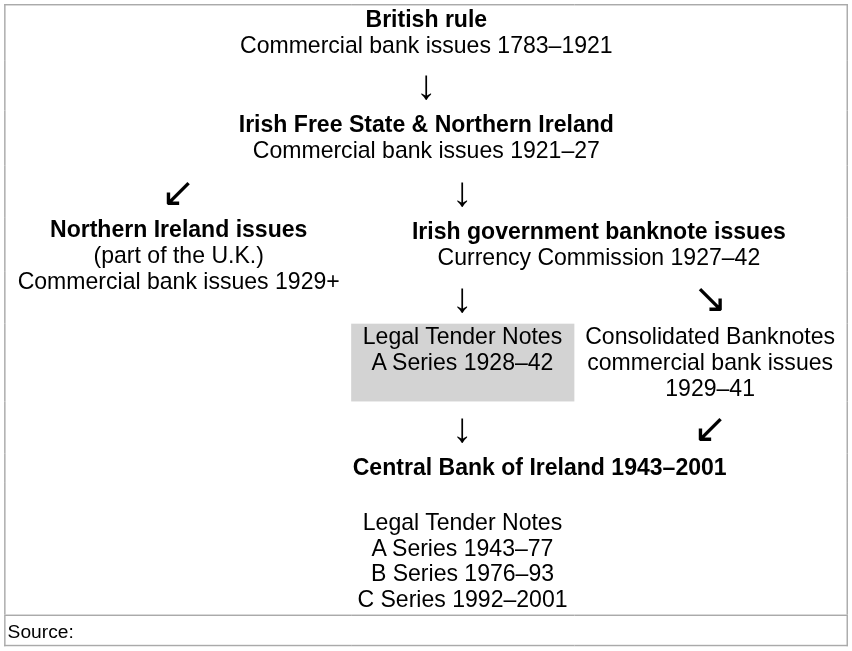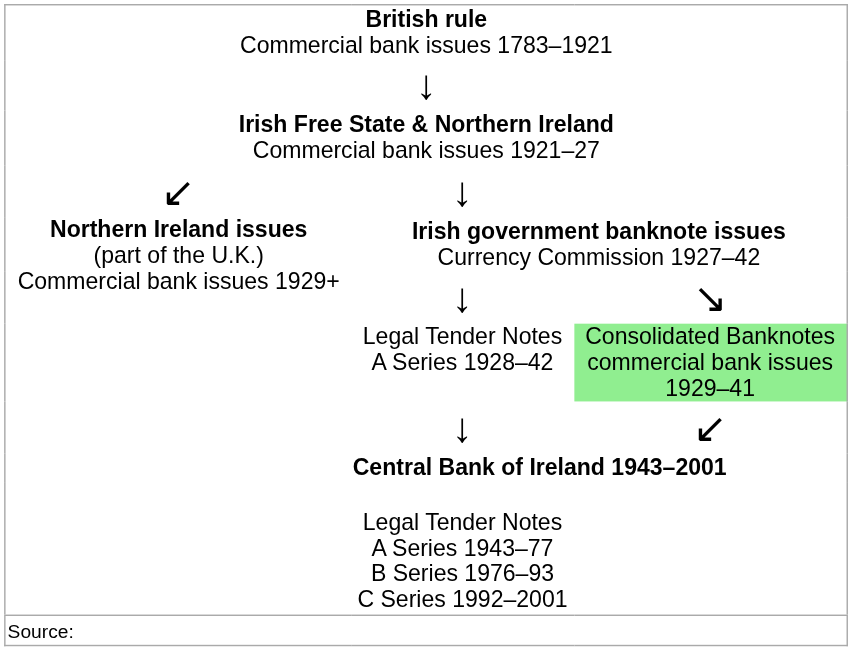(462, 349) lightgrey background -> (462, 349) no background
(710, 362) no background -> (710, 362) lightgreen background
